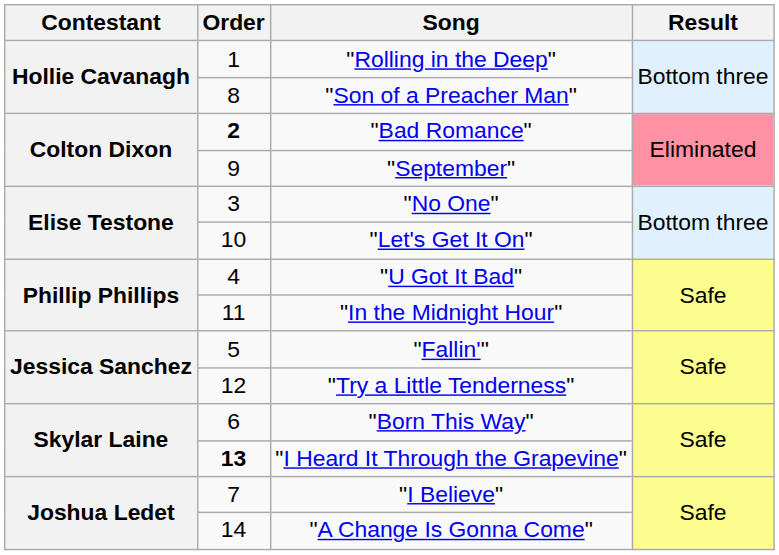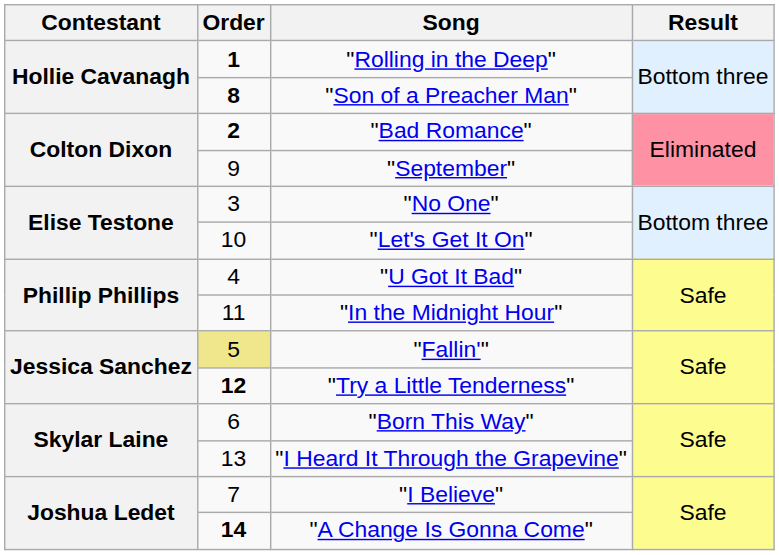(234, 58) normal -> (234, 58) bold
(234, 95) normal -> (234, 95) bold
(234, 349) no background -> (234, 349) khaki background
(234, 385) normal -> (234, 385) bold
(234, 458) bold -> (234, 458) normal
(234, 530) normal -> (234, 530) bold
